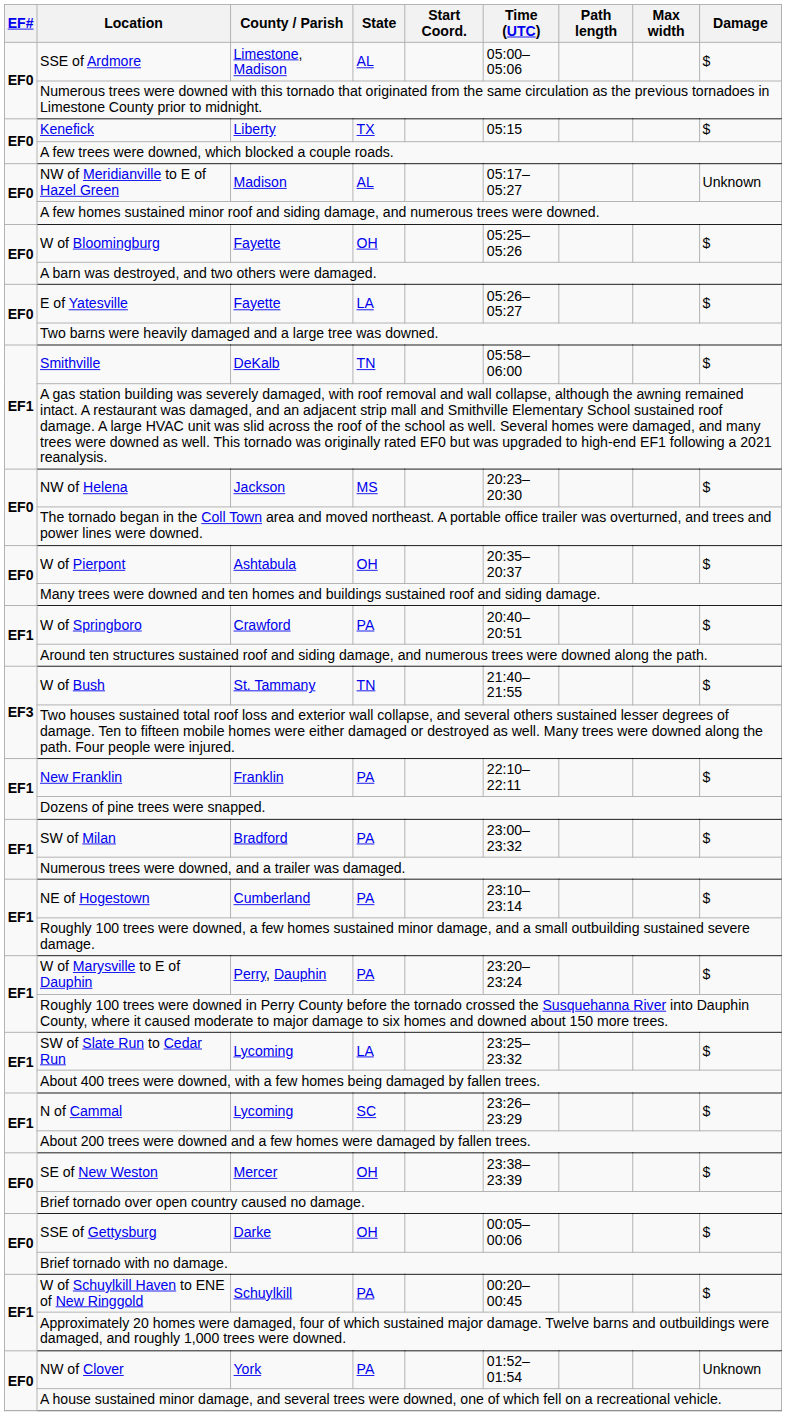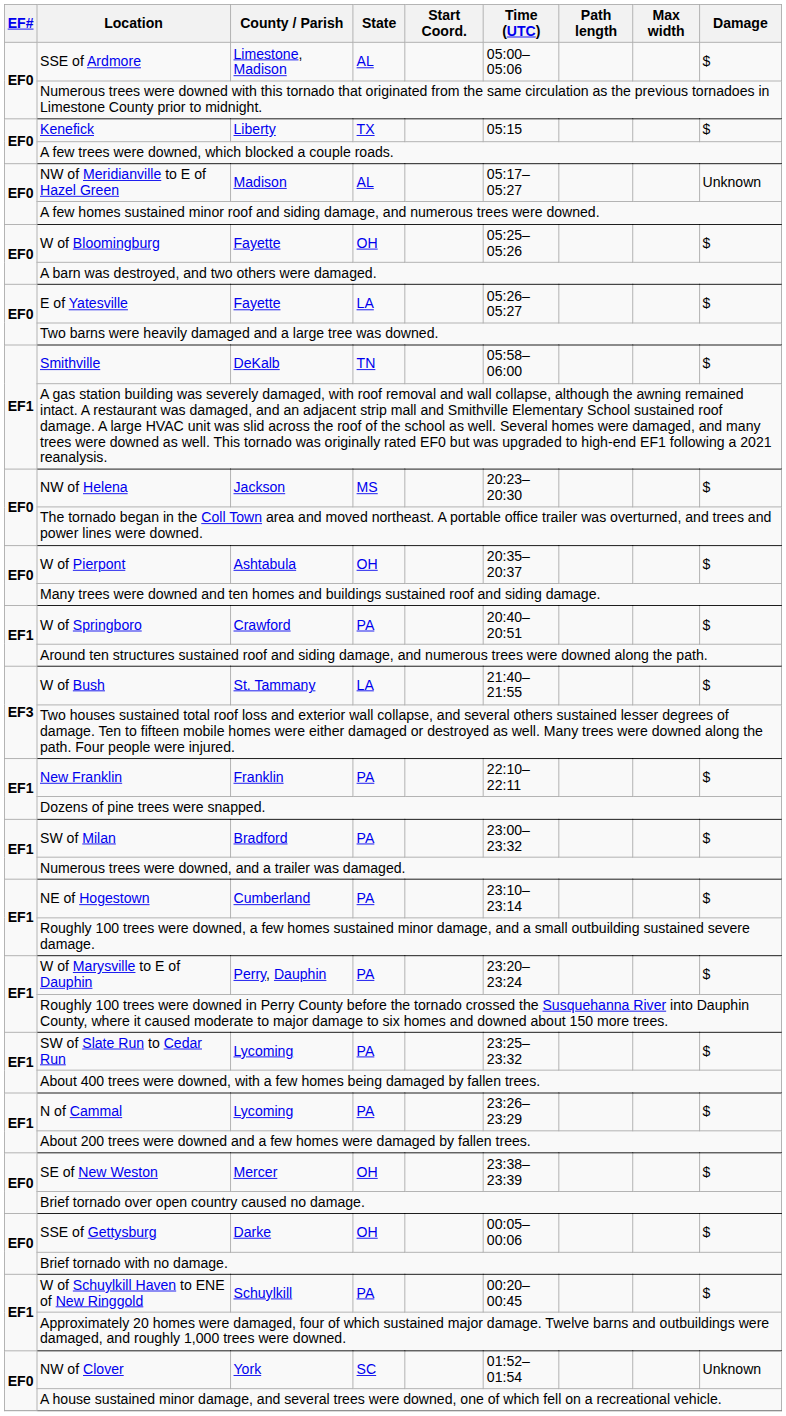(366, 685) TN -> (365, 685) LA
(365, 1051) LA -> (365, 1051) PA
(366, 1111) SC -> (365, 1111) PA
(365, 1369) PA -> (366, 1369) SC
